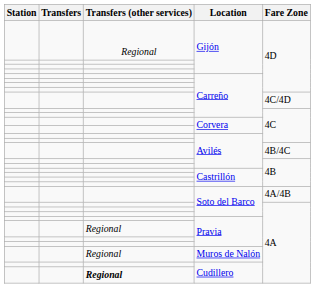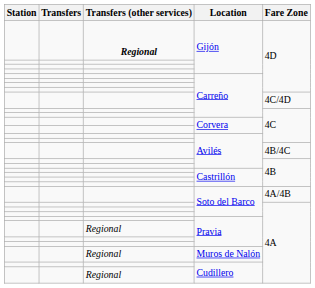(139, 52) normal -> (139, 52) bold
(104, 275) bold -> (103, 275) normal
